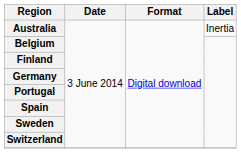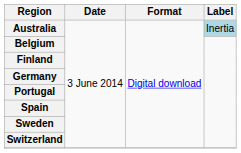(220, 28) no background -> (220, 28) lightblue background
